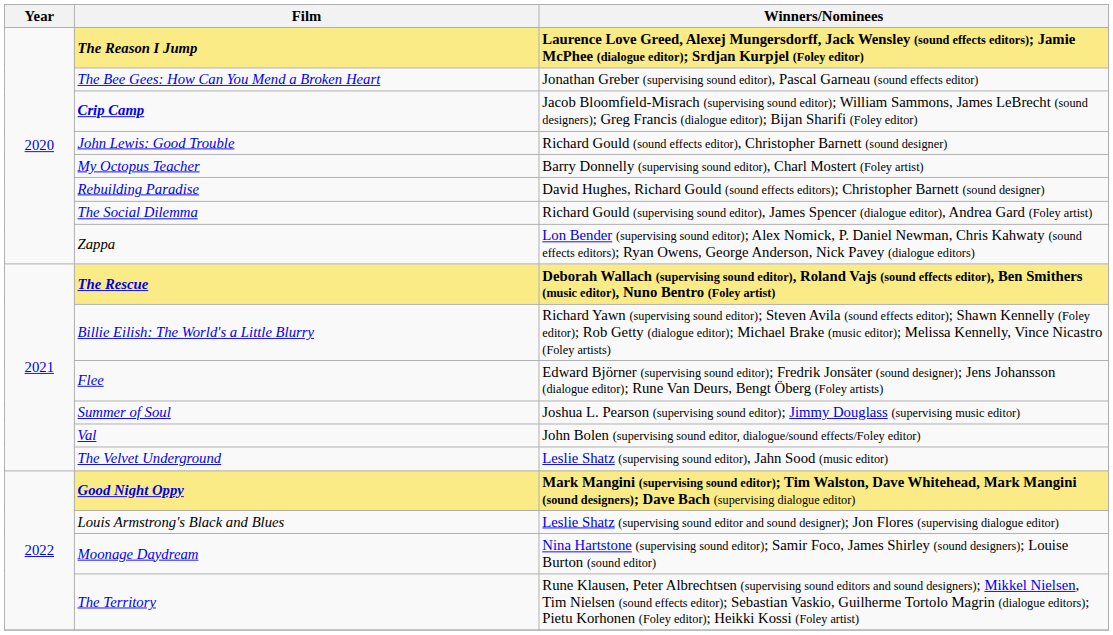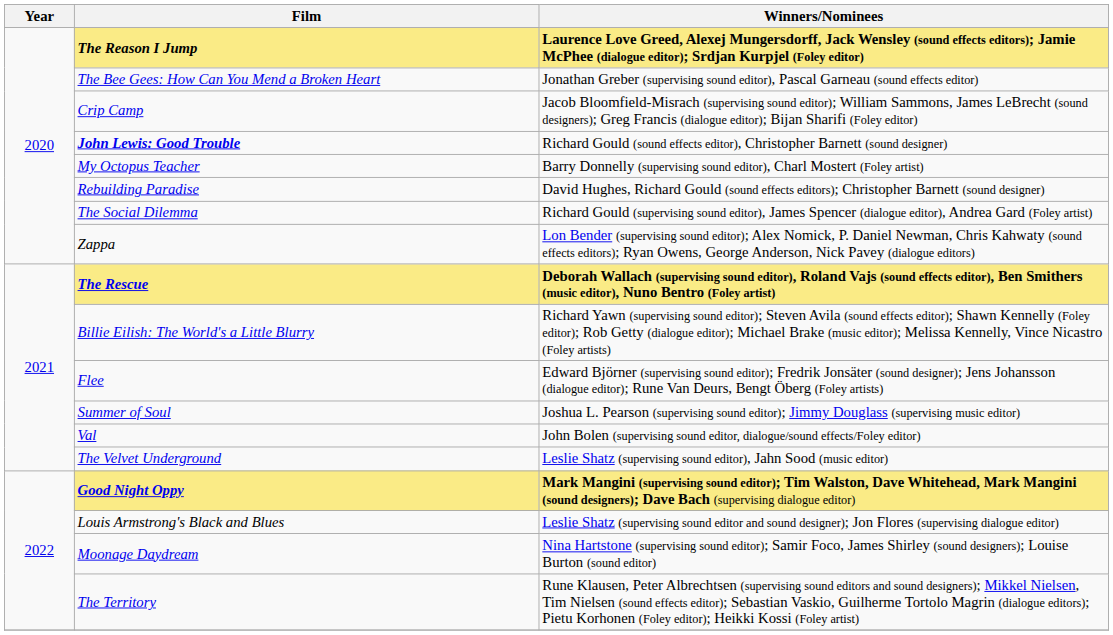(111, 111) bold -> (110, 111) normal
(156, 142) normal -> (159, 142) bold
